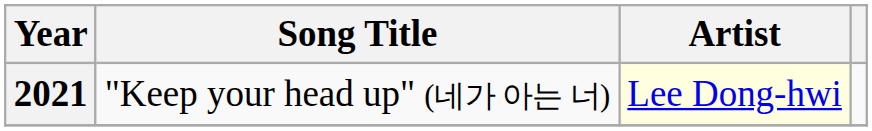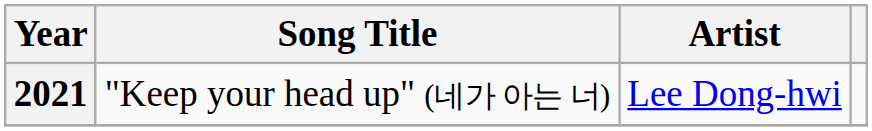(735, 93) lightyellow background -> (735, 93) no background
